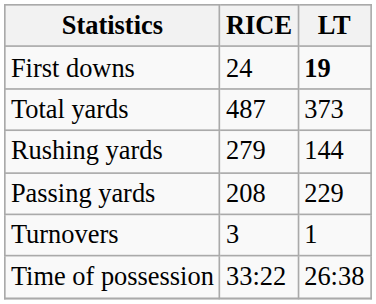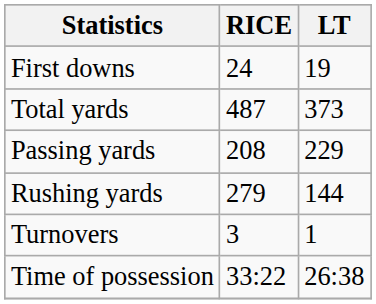(317, 67) bold -> (317, 67) normal
rows swapped: (87, 151) <-> (83, 192)
